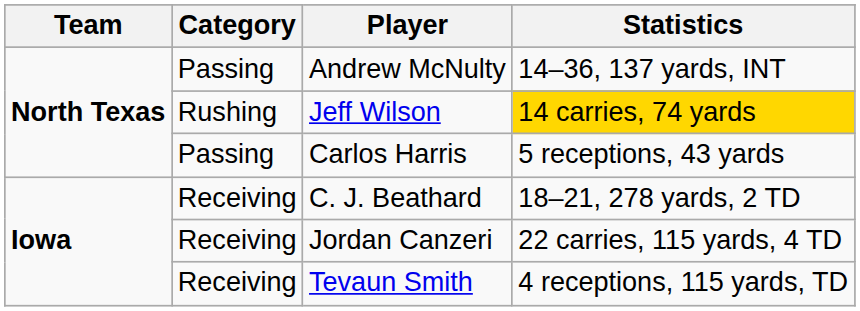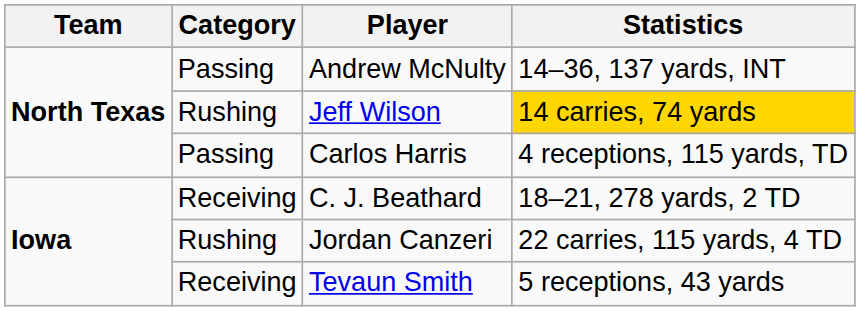(651, 154) 5 receptions, 43 yards -> (683, 154) 4 receptions, 115 yards, TD
(237, 240) Receiving -> (227, 240) Rushing
(683, 283) 4 receptions, 115 yards, TD -> (651, 283) 5 receptions, 43 yards
